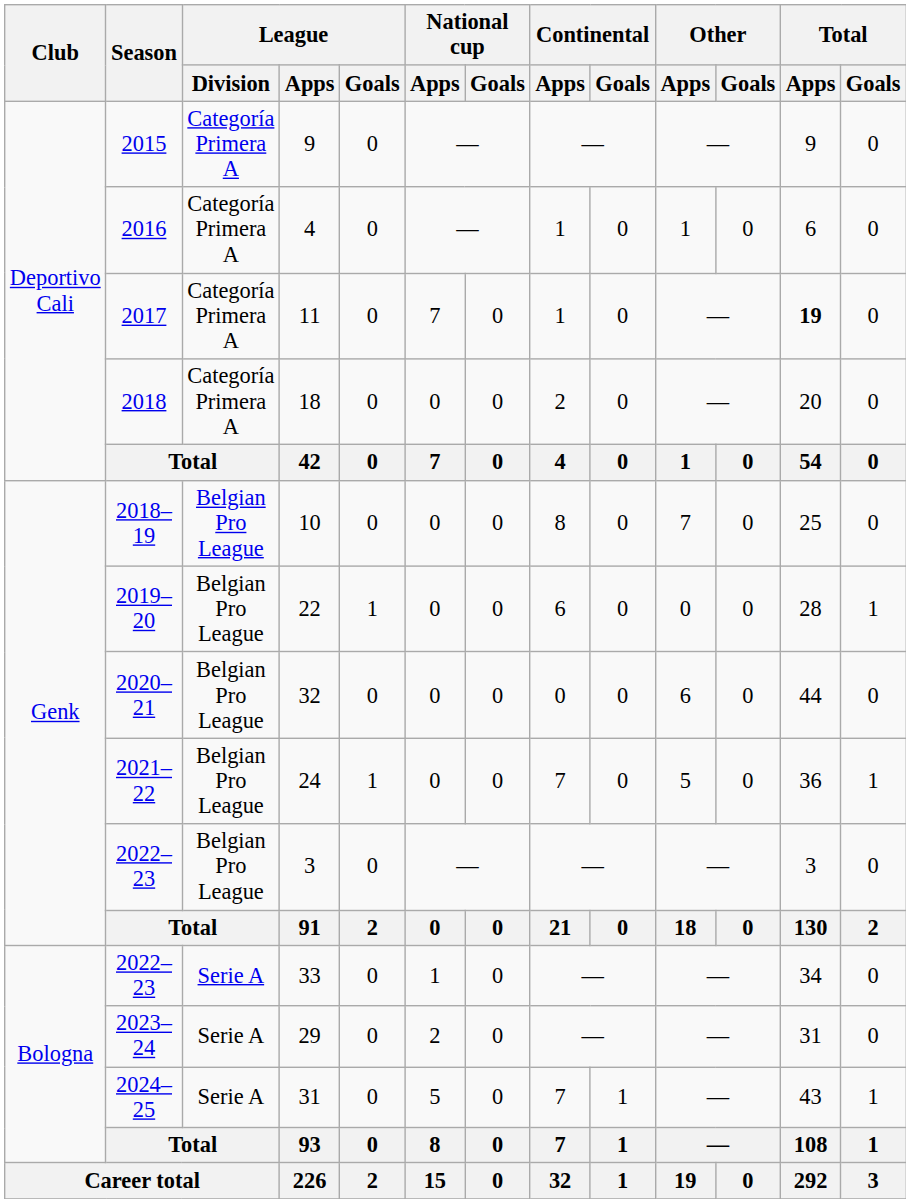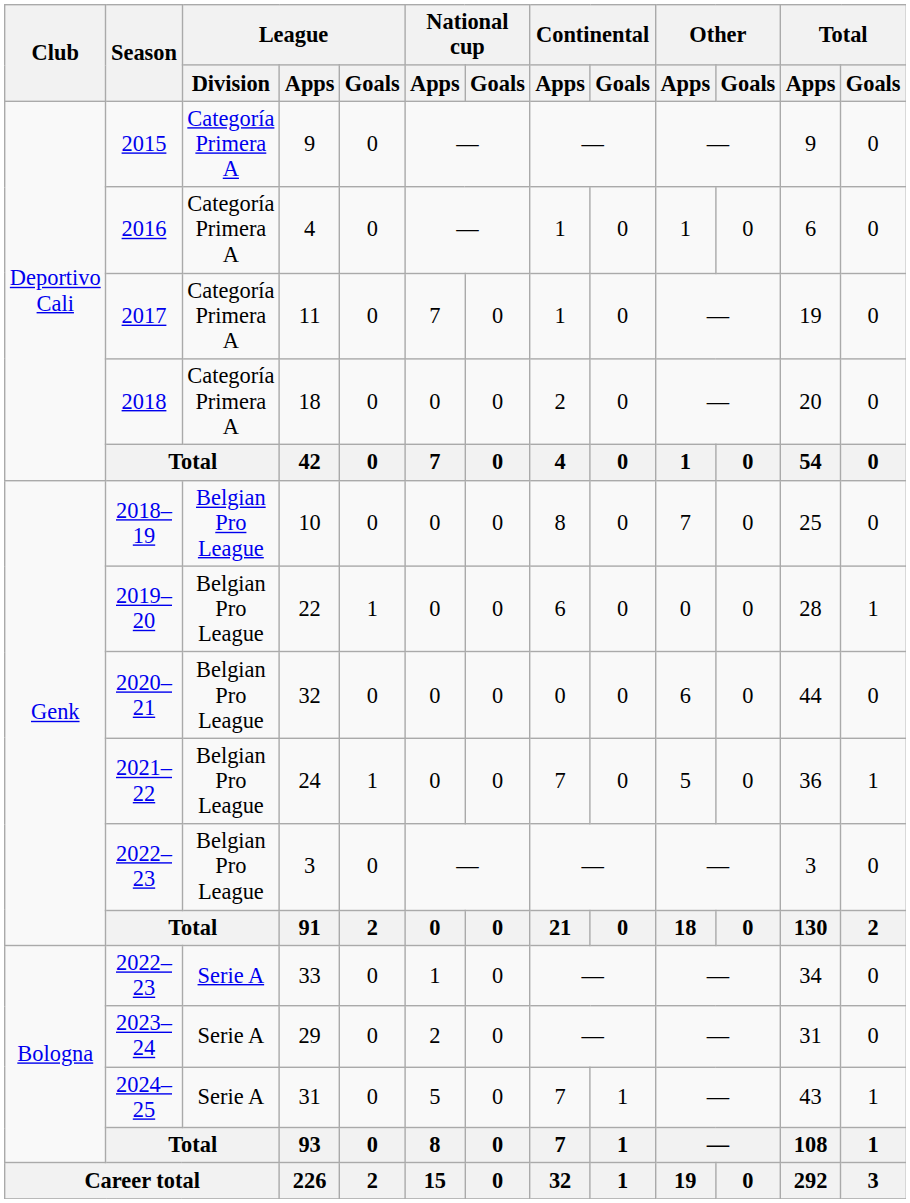(811, 315) bold -> (811, 315) normal
